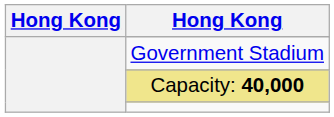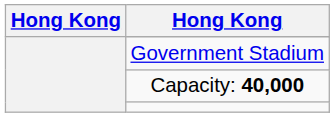(227, 85) khaki background -> (227, 85) no background
